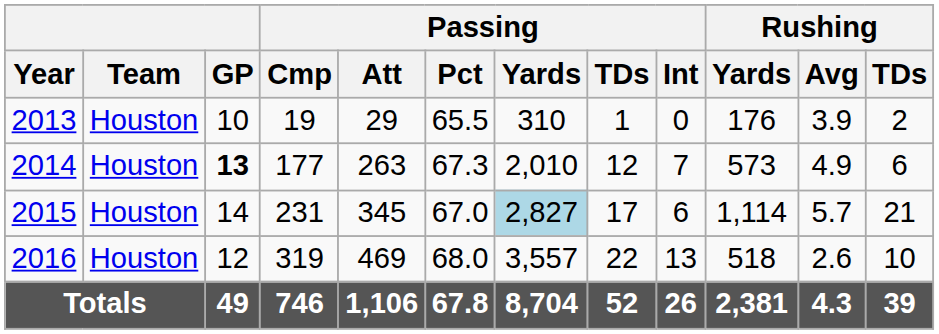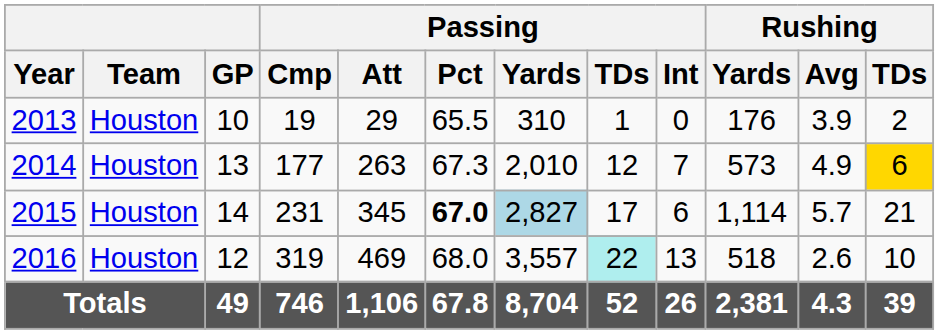(233, 166) bold -> (233, 166) normal
(900, 166) no background -> (900, 166) gold background
(460, 212) normal -> (460, 212) bold
(622, 258) no background -> (622, 258) paleturquoise background
